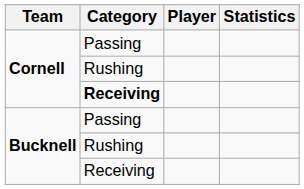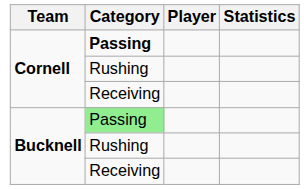(113, 43) normal -> (120, 43) bold
(122, 94) bold -> (125, 94) normal
(113, 119) no background -> (118, 119) lightgreen background
